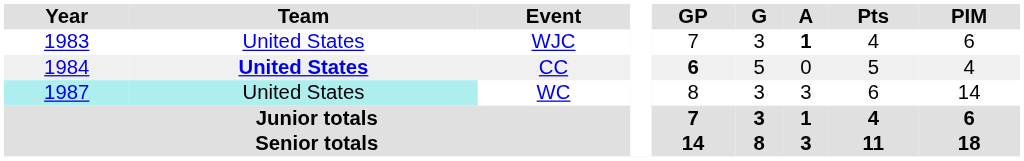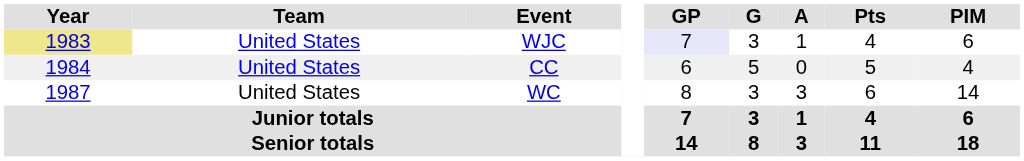(67, 41) no background -> (68, 41) khaki background
(693, 41) no background -> (686, 41) lavender background
(806, 41) bold -> (801, 41) normal
(303, 67) bold -> (299, 67) normal
(693, 67) bold -> (686, 67) normal
(67, 92) paleturquoise background -> (68, 92) no background
(303, 92) paleturquoise background -> (299, 92) no background
